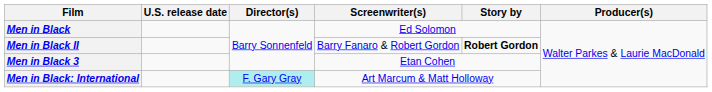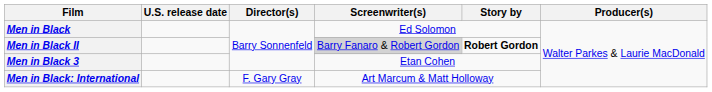(388, 45) no background -> (388, 45) lightgrey background
(272, 78) paleturquoise background -> (272, 78) no background
